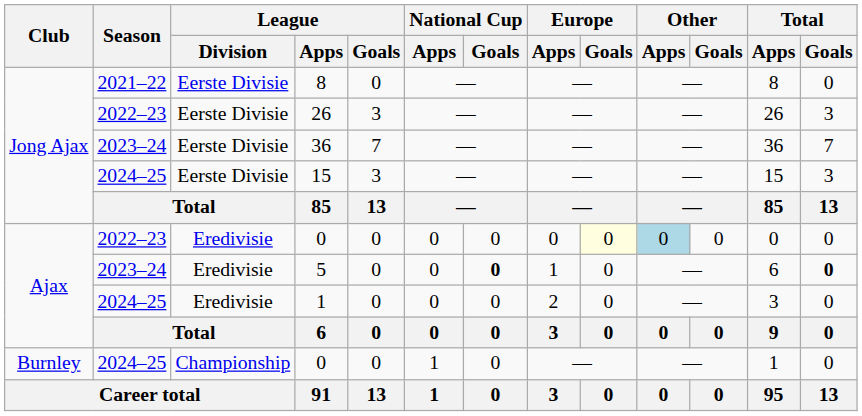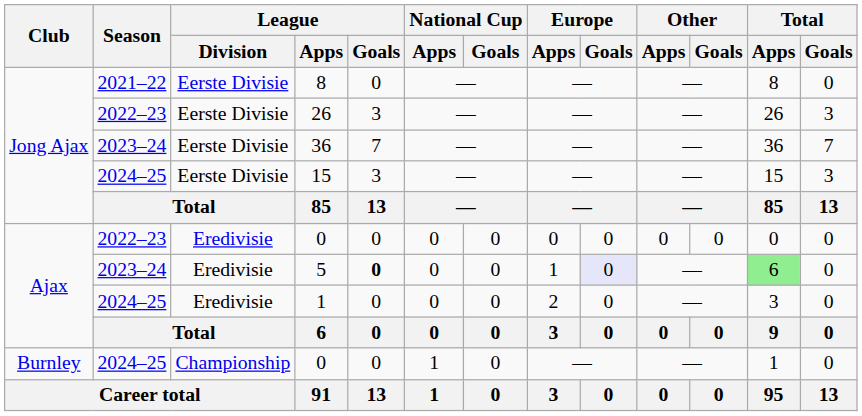(609, 238) lightyellow background -> (609, 238) no background
(664, 238) lightblue background -> (664, 238) no background
(376, 269) normal -> (376, 269) bold
(495, 269) bold -> (495, 269) normal
(609, 269) no background -> (609, 269) lavender background
(774, 269) no background -> (774, 269) lightgreen background
(829, 269) bold -> (829, 269) normal
